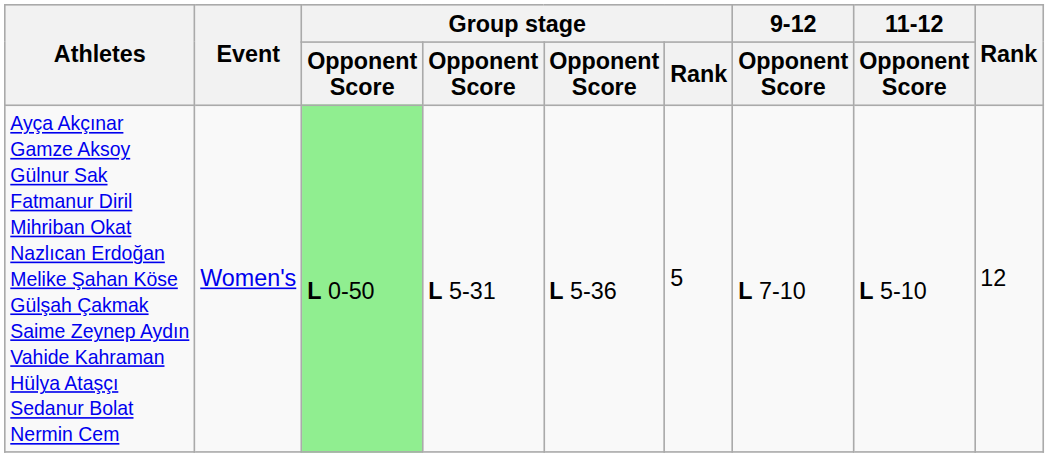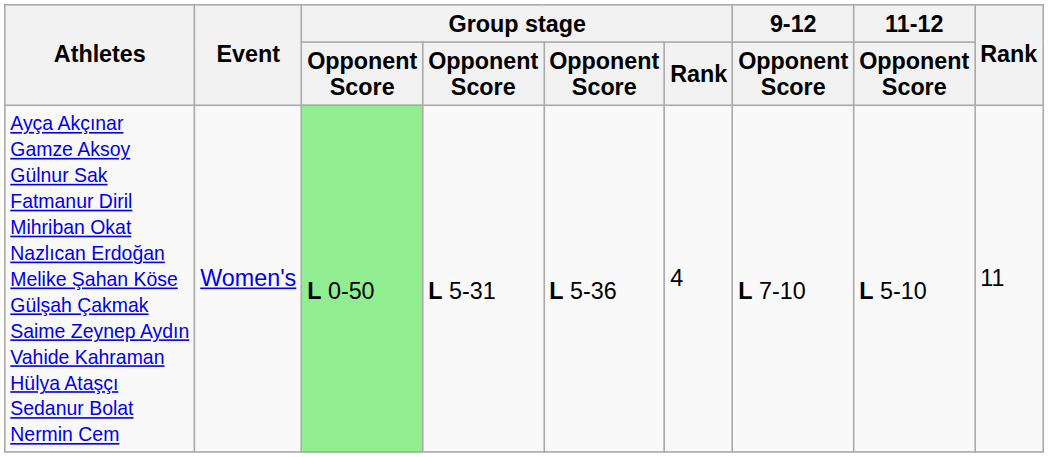(677, 279) 5 -> (677, 279) 4
(993, 279) 12 -> (992, 279) 11
